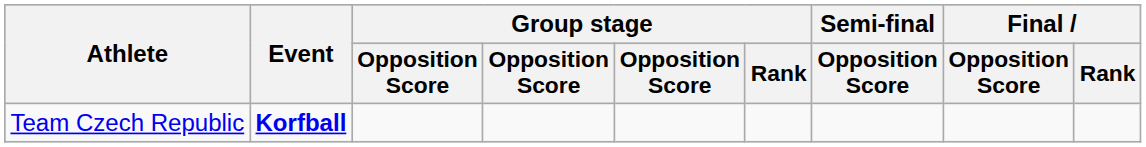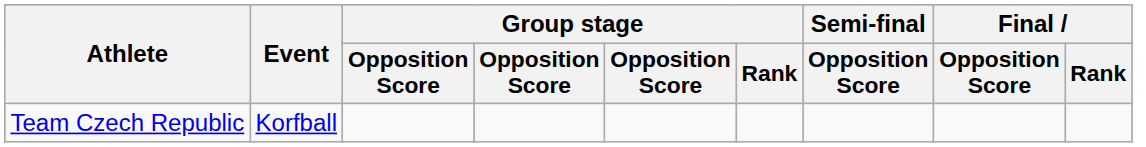(301, 123) bold -> (296, 123) normal
